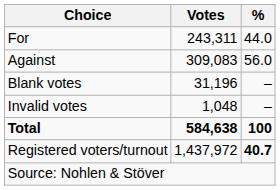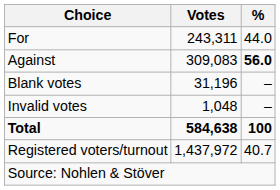(258, 60) normal -> (258, 60) bold
(258, 151) bold -> (258, 151) normal
